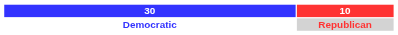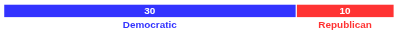(345, 24) lightgrey background -> (345, 24) no background
